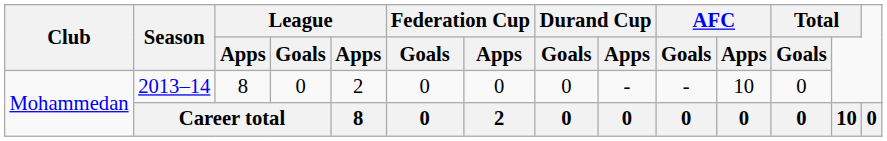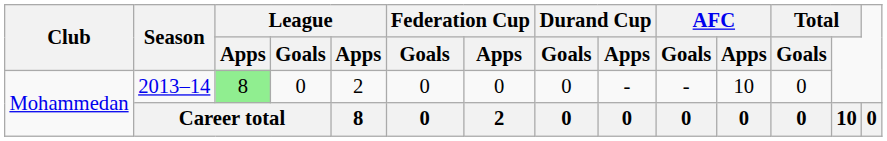(243, 86) no background -> (243, 86) lightgreen background
